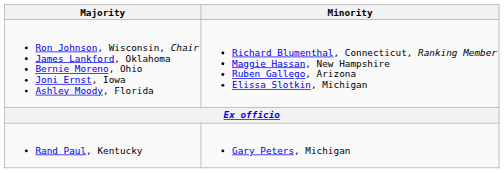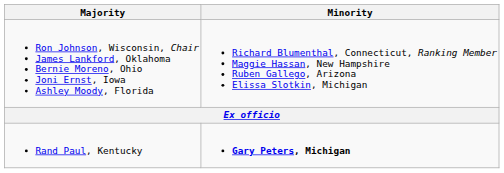(350, 151) normal -> (350, 151) bold
